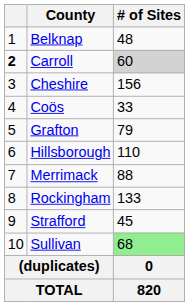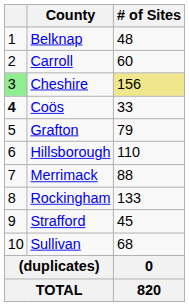(12, 61) bold -> (12, 61) normal
(125, 61) lightgrey background -> (125, 61) no background
(12, 84) no background -> (12, 84) lightgreen background
(129, 84) no background -> (129, 84) khaki background
(12, 107) normal -> (12, 107) bold
(125, 244) lightgreen background -> (125, 244) no background
